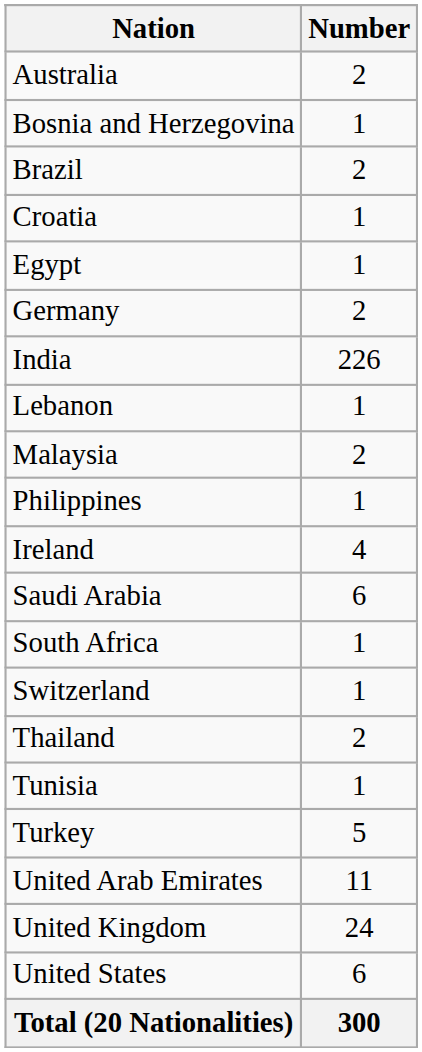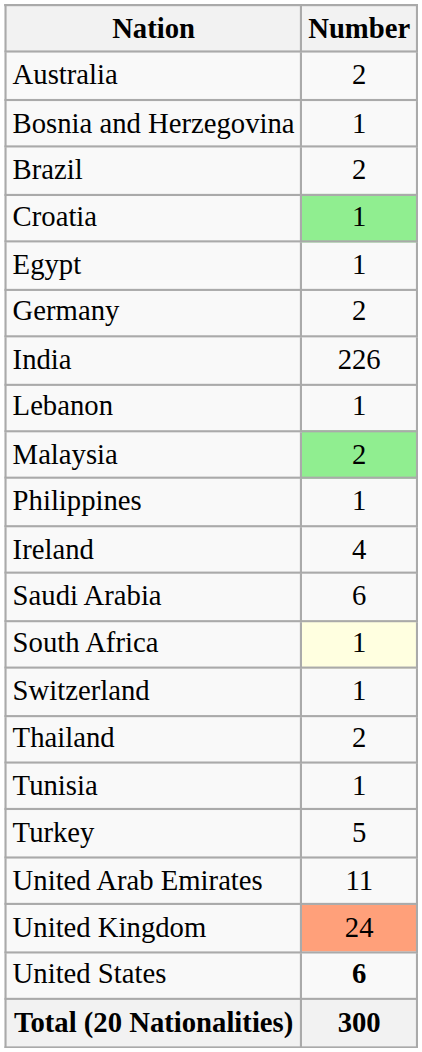(359, 217) no background -> (359, 217) lightgreen background
(359, 454) no background -> (359, 454) lightgreen background
(359, 643) no background -> (359, 643) lightyellow background
(359, 927) no background -> (359, 927) lightsalmon background
(359, 975) normal -> (359, 975) bold
